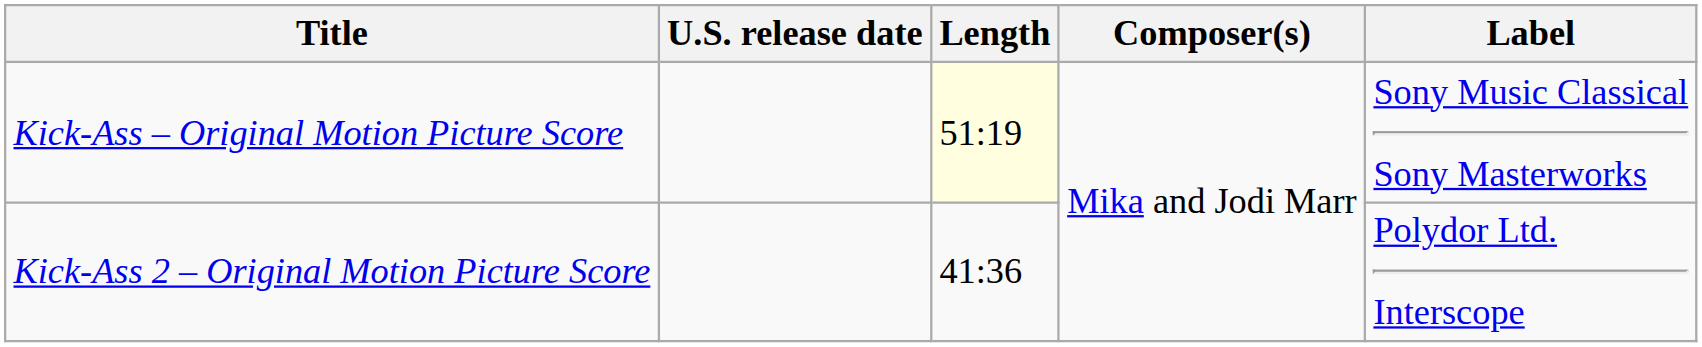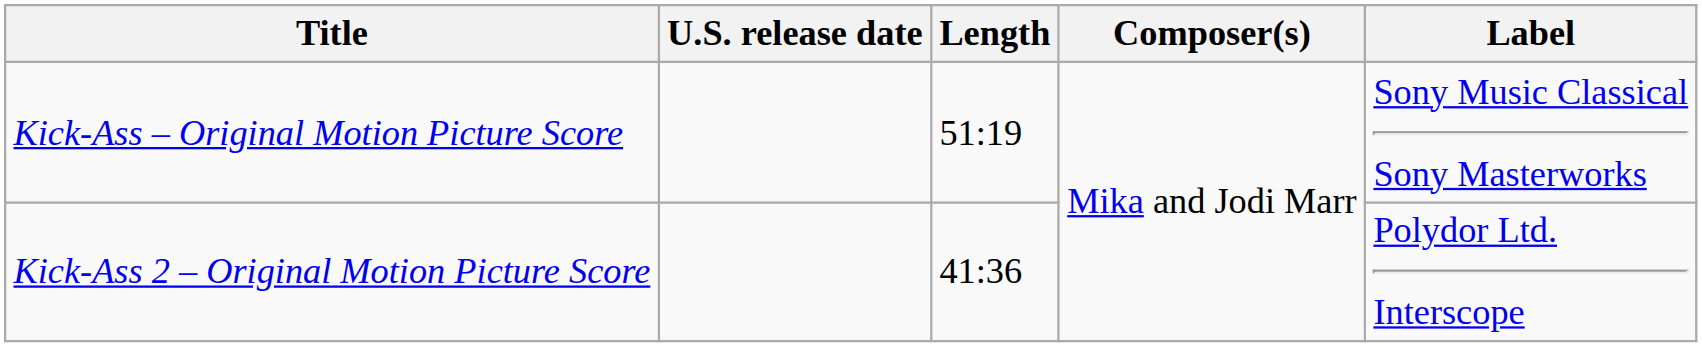(981, 131) lightyellow background -> (981, 131) no background
